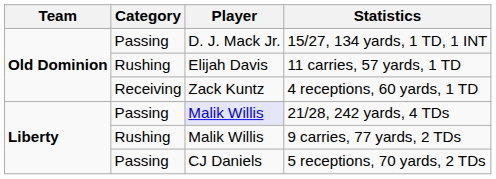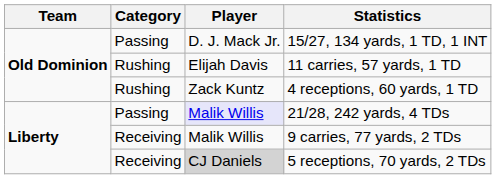(148, 89) Receiving -> (142, 89) Rushing
(142, 137) Rushing -> (148, 137) Receiving
(142, 161) Passing -> (148, 161) Receiving
(225, 161) no background -> (225, 161) lightgrey background
